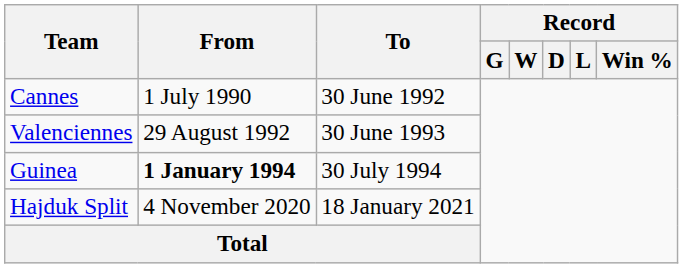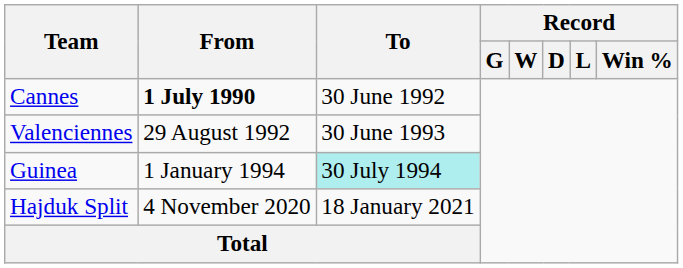(197, 96) normal -> (199, 96) bold
(219, 170) bold -> (214, 170) normal
(381, 170) no background -> (381, 170) paleturquoise background
